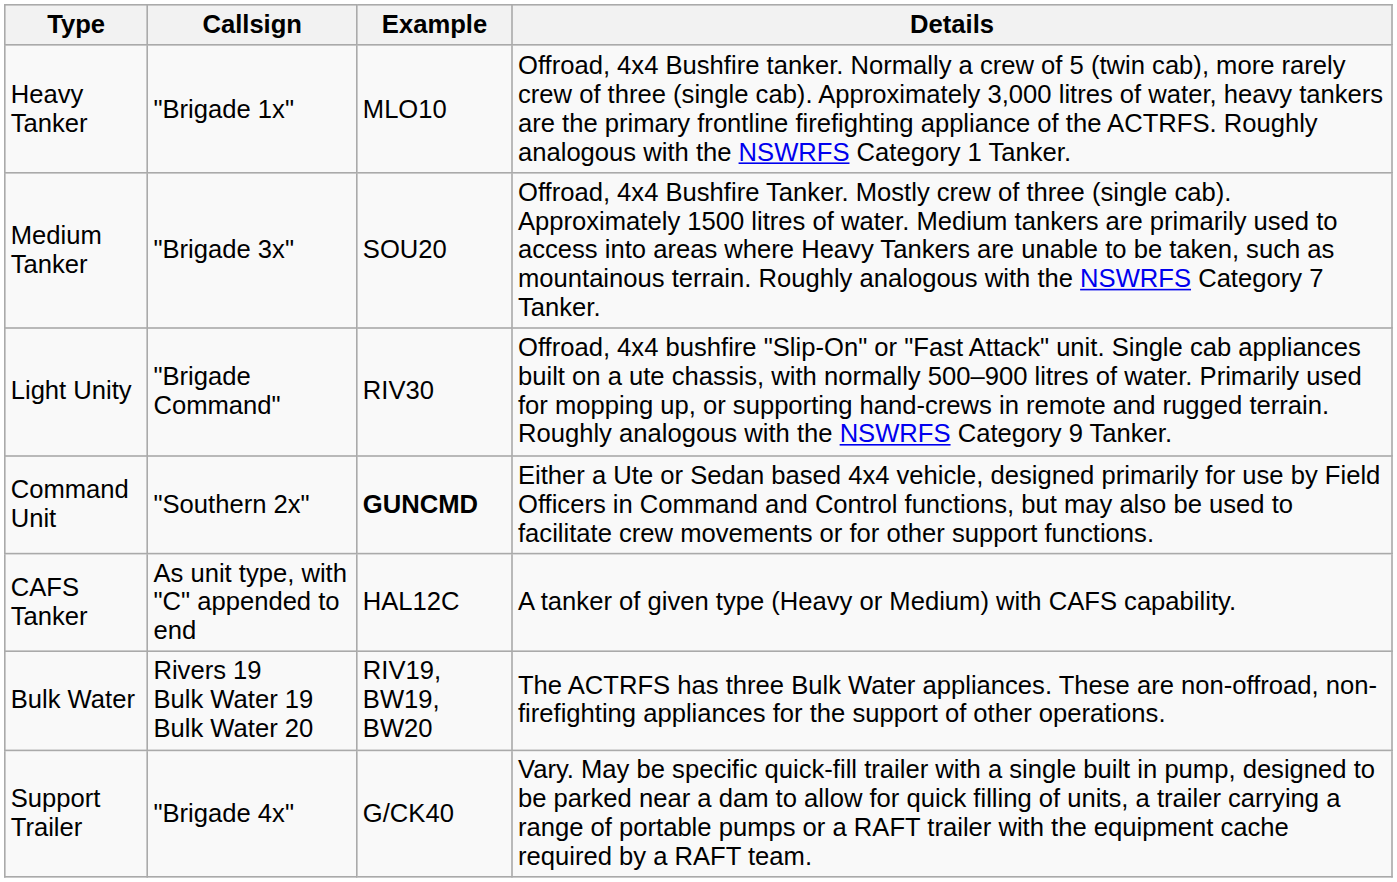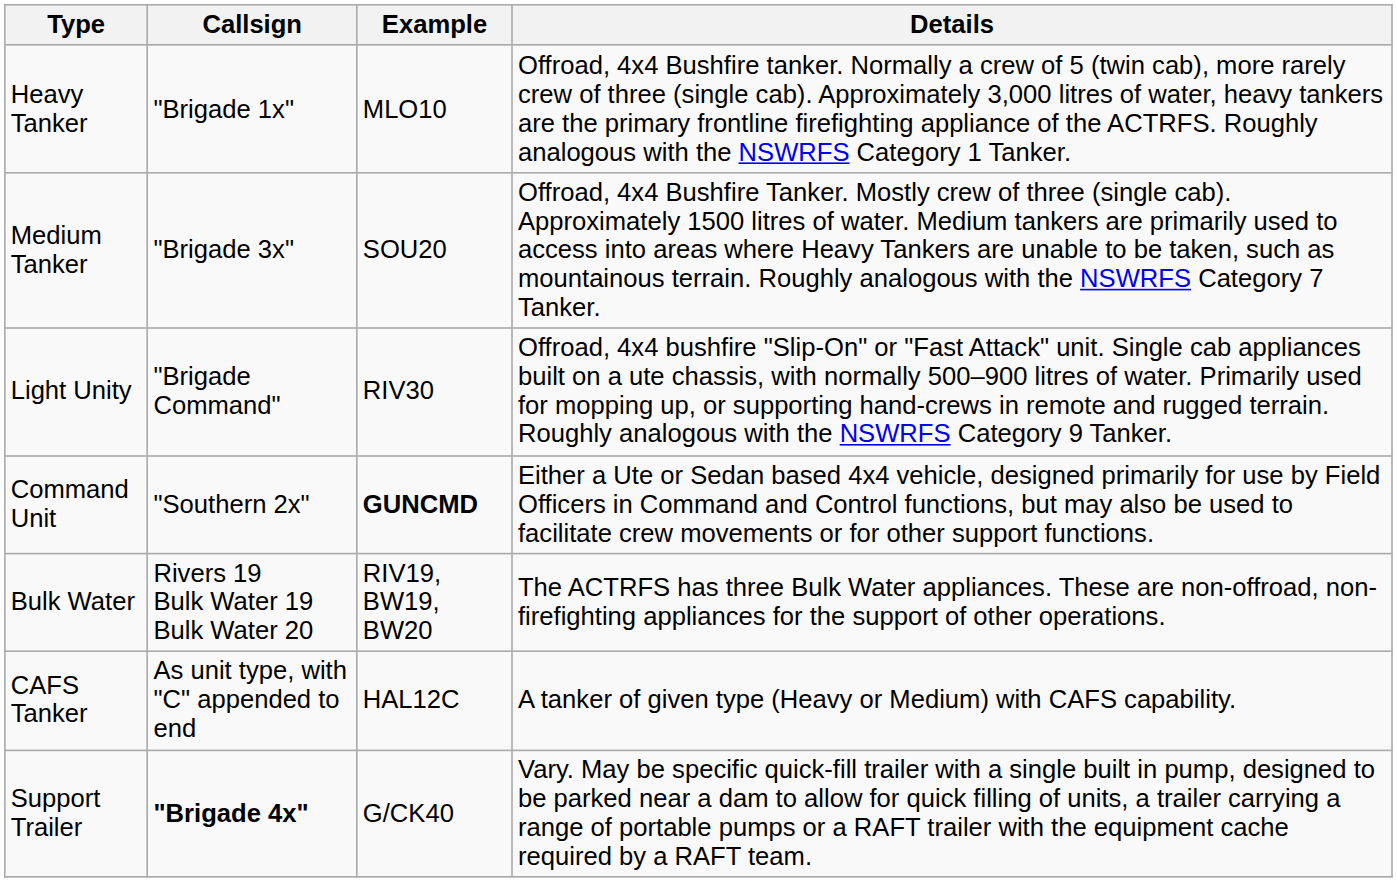rows swapped: (49, 602) <-> (73, 700)
(224, 813) normal -> (231, 812) bold
